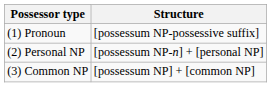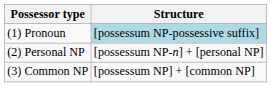(177, 33) no background -> (177, 33) lightblue background
